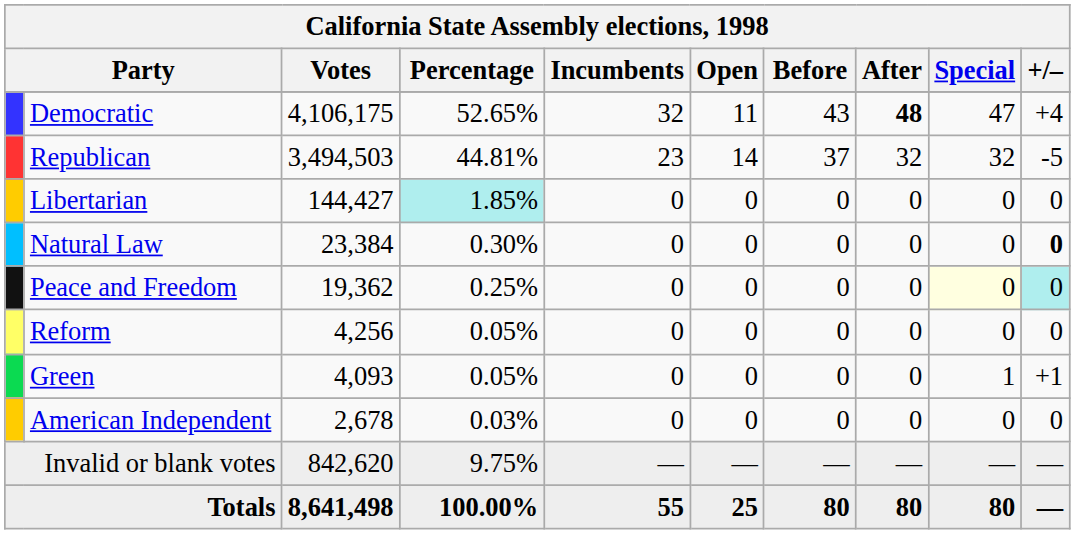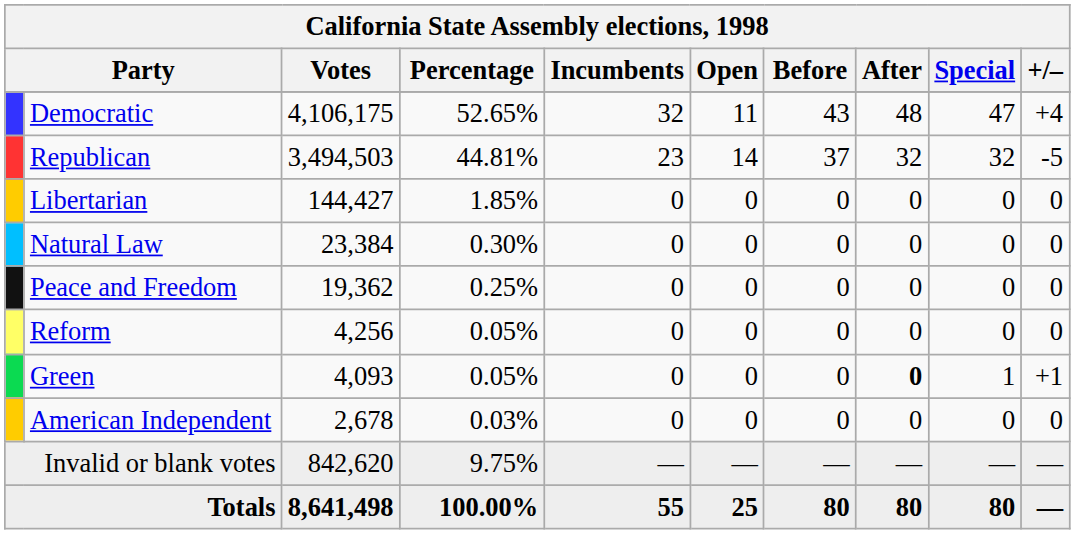(909, 113) bold -> (909, 113) normal
(504, 200) paleturquoise background -> (504, 200) no background
(1056, 244) bold -> (1056, 244) normal
(1009, 288) lightyellow background -> (1009, 288) no background
(1056, 288) paleturquoise background -> (1056, 288) no background
(915, 375) normal -> (915, 375) bold
